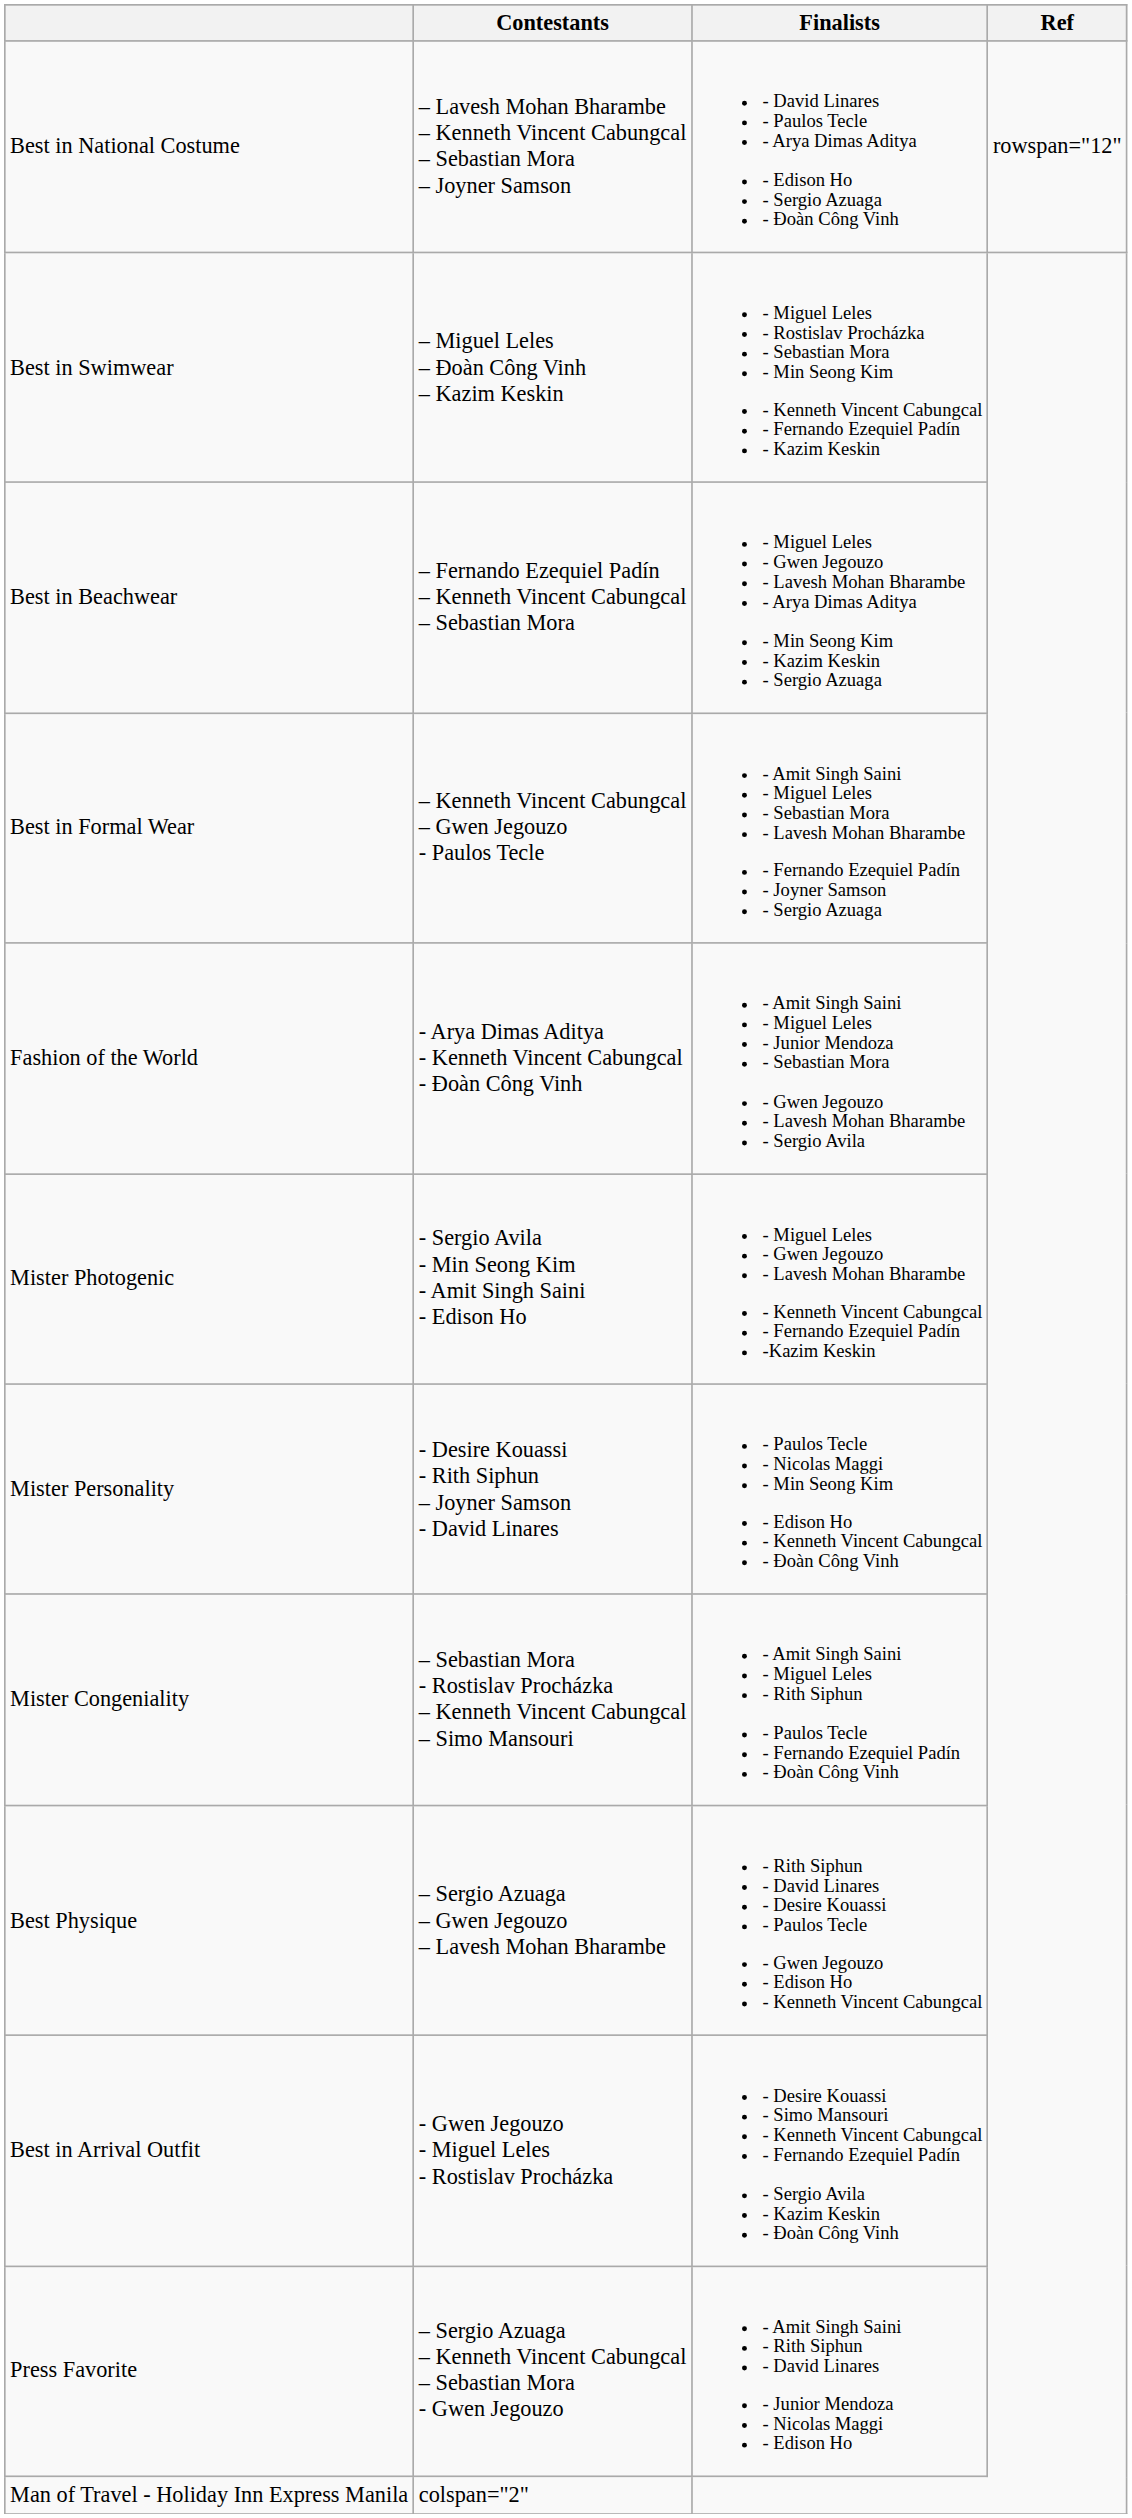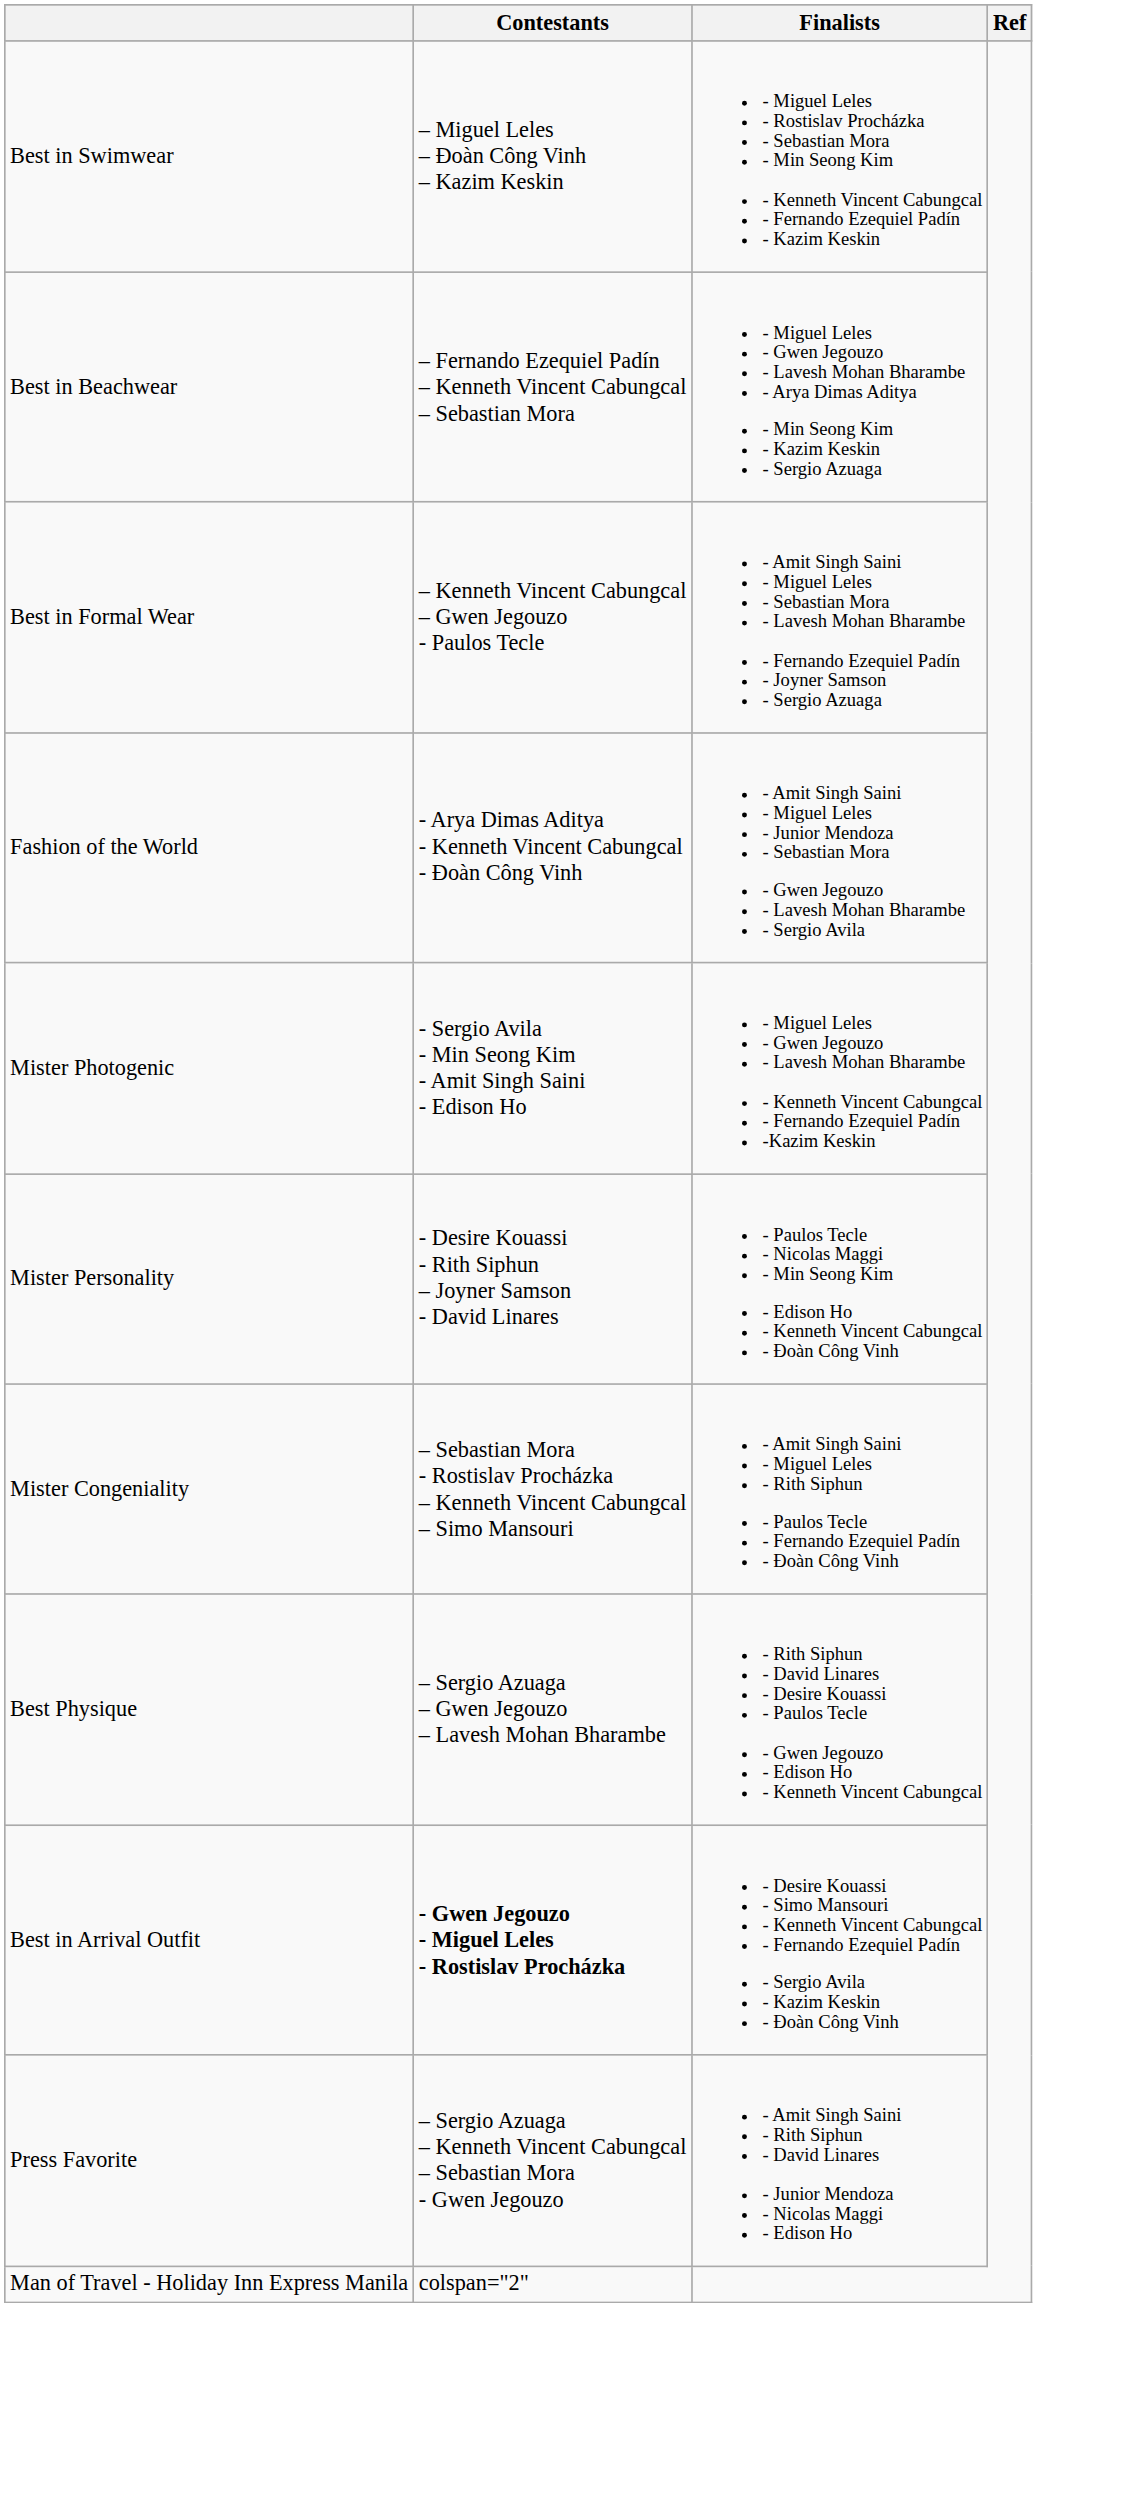- row: (125, 146)
(516, 2149) normal -> (522, 1939) bold
